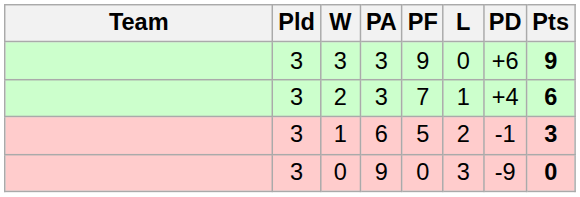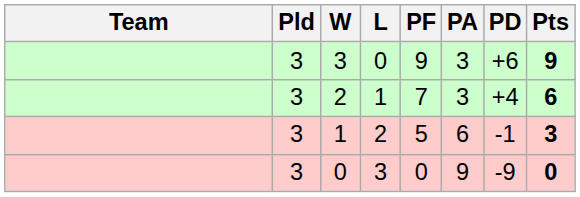columns swapped: (463, 23) <-> (381, 23)
